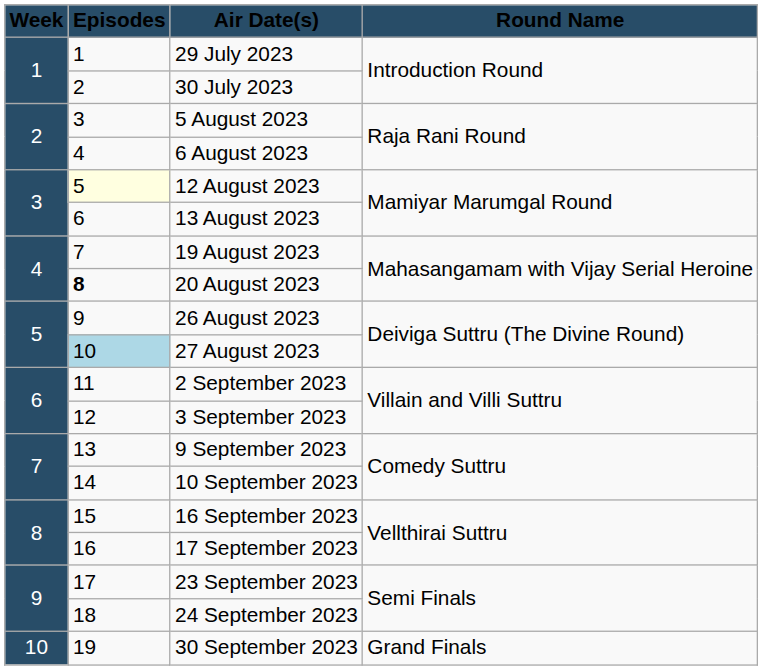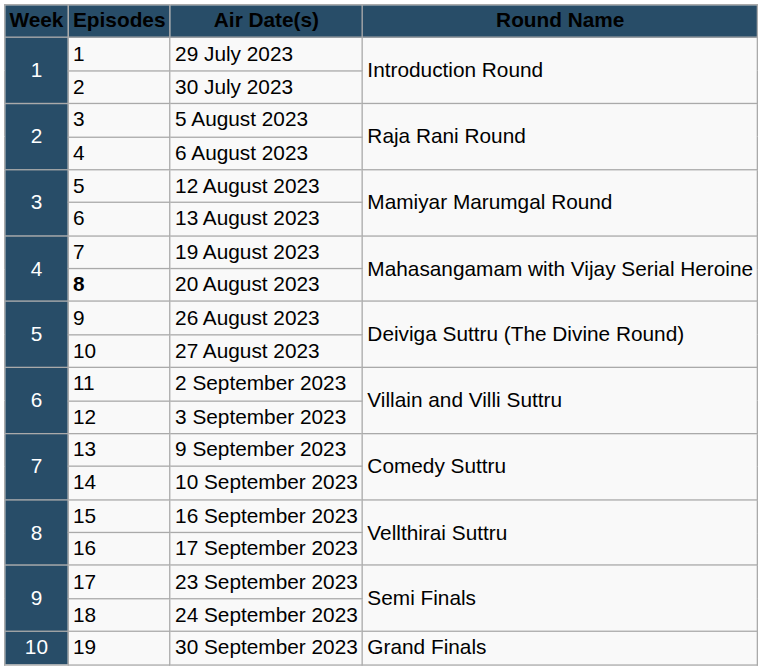(79, 185) lightyellow background -> (79, 185) no background
(85, 350) lightblue background -> (85, 350) no background
